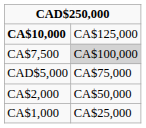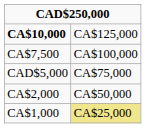(106, 53) lightgrey background -> (106, 53) no background
(103, 113) no background -> (103, 113) khaki background
